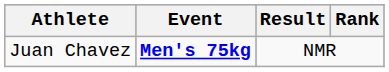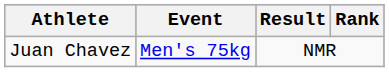(196, 51) bold -> (196, 51) normal
